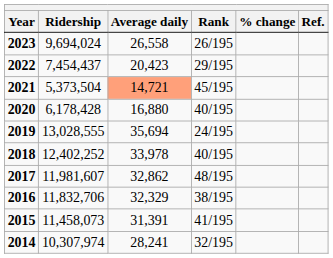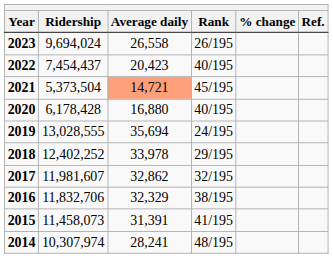(214, 65) 29/195 -> (214, 65) 40/195
(214, 154) 40/195 -> (214, 154) 29/195
(214, 176) 48/195 -> (214, 176) 32/195
(214, 242) 32/195 -> (214, 242) 48/195
